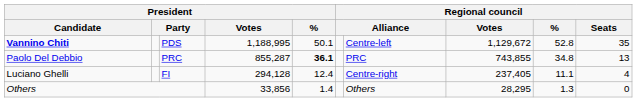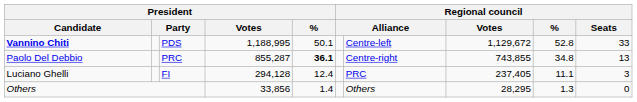(624, 43) 35 -> (624, 43) 33
(356, 58) PRC -> (372, 58) Centre-right
(372, 74) Centre-right -> (356, 74) PRC
(627, 74) 4 -> (627, 74) 3
